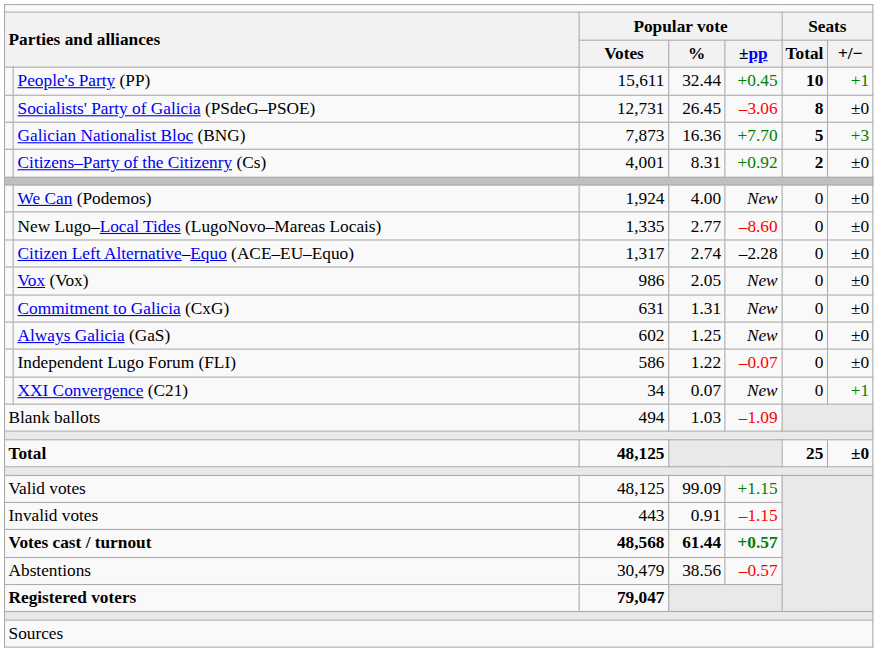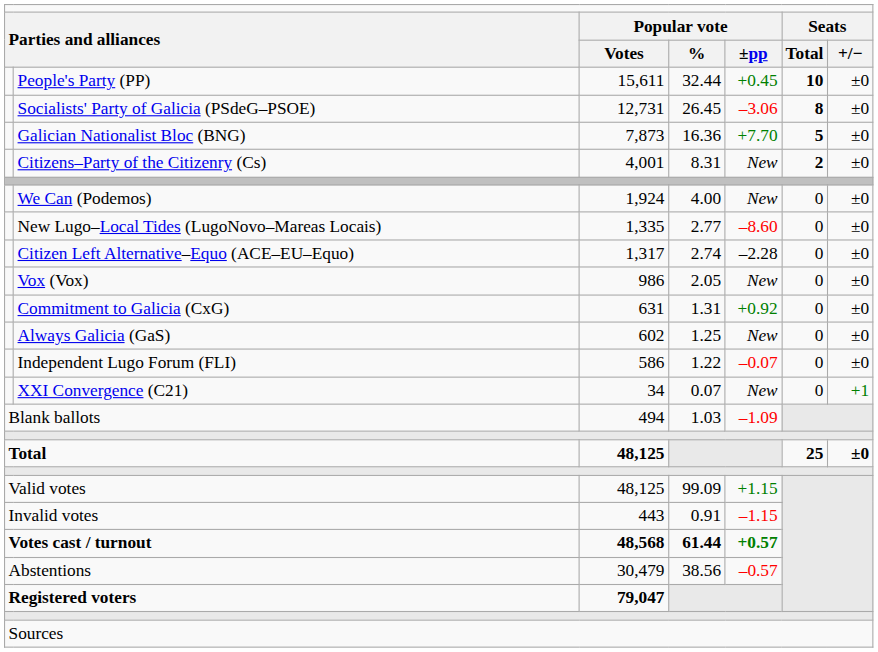(860, 80) +1 -> (860, 80) ±0
(860, 135) +3 -> (860, 135) ±0
(758, 163) +0.92 -> (762, 163) New
(762, 308) New -> (758, 308) +0.92
